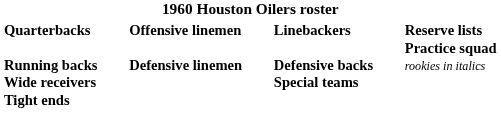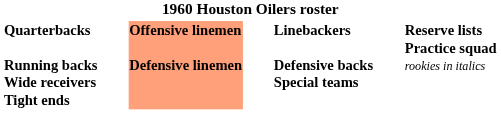(186, 47) no background -> (186, 47) lightsalmon background
